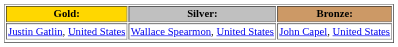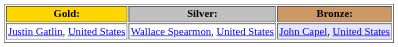(335, 31) no background -> (335, 31) lavender background
